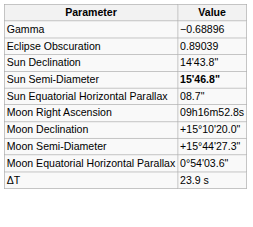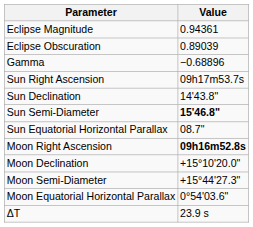+ row: (50, 29)
rows swapped: (54, 46) <-> (26, 29)
+ row: (55, 79)
(212, 113) normal -> (213, 146) bold
